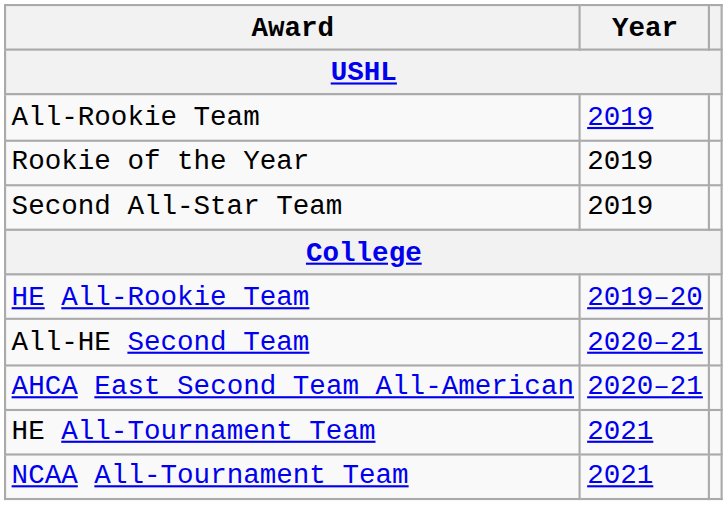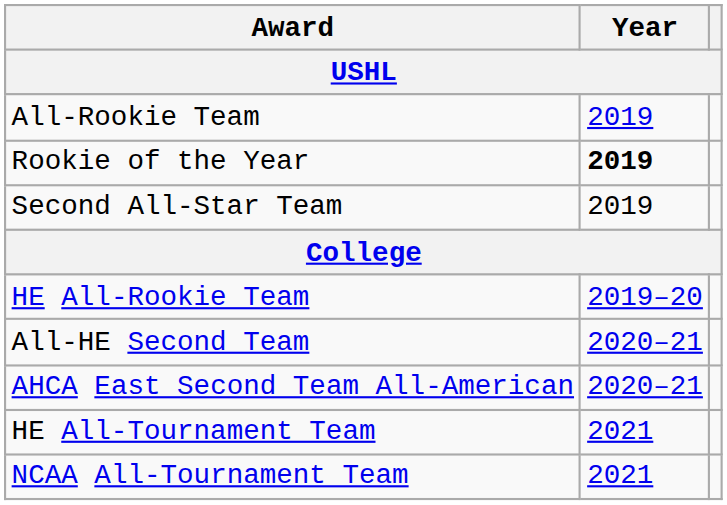(620, 162) normal -> (620, 162) bold
